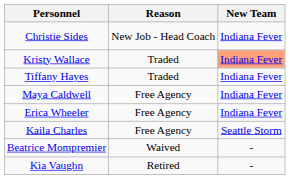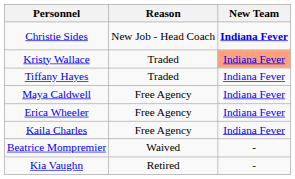(251, 36) normal -> (254, 36) bold
(251, 130) Seattle Storm -> (254, 130) Indiana Fever
